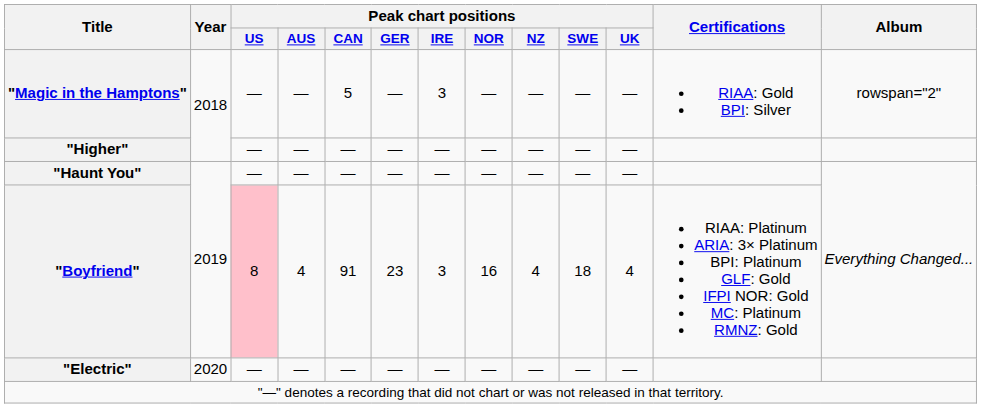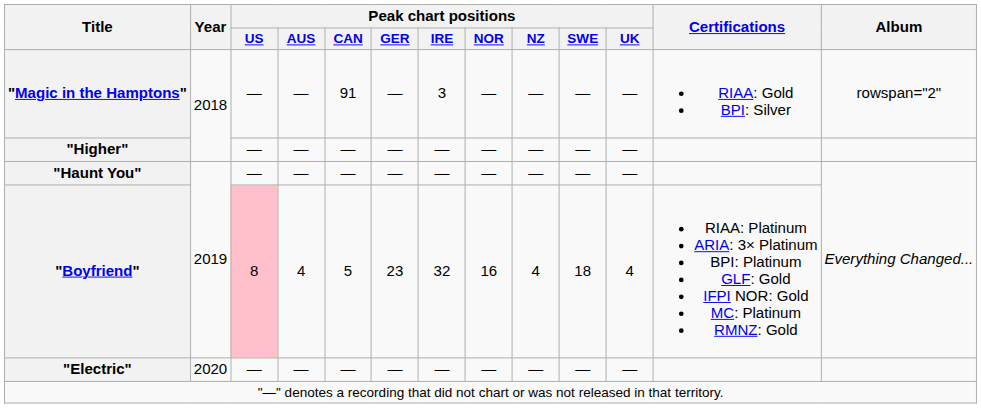(348, 93) 5 -> (348, 93) 91
(348, 271) 91 -> (348, 271) 5
(442, 271) 3 -> (442, 271) 32
